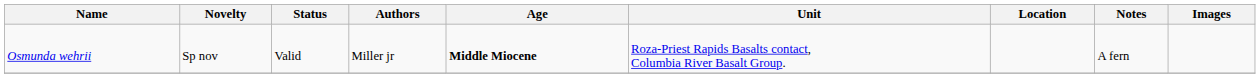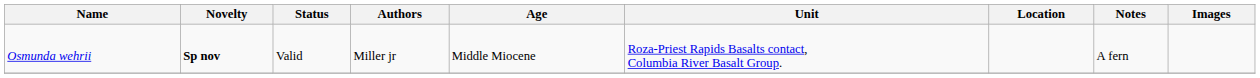(200, 55) normal -> (202, 55) bold
(493, 55) bold -> (494, 55) normal
